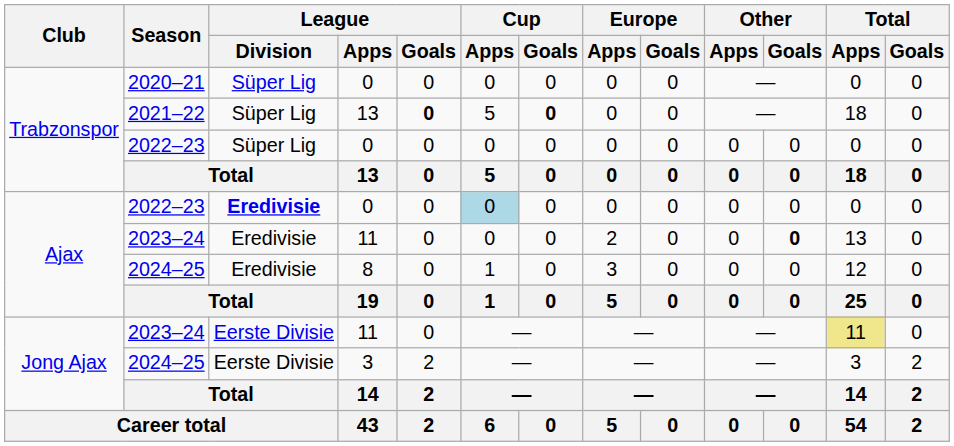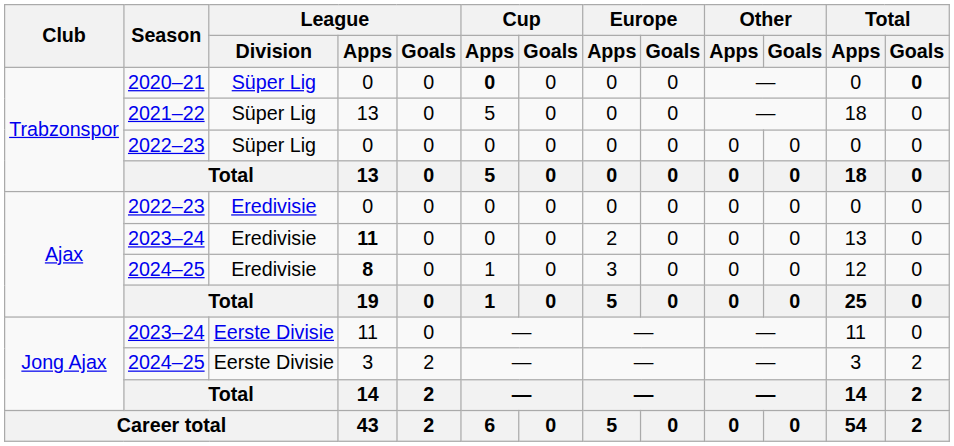(490, 82) normal -> (490, 82) bold
(917, 82) normal -> (917, 82) bold
(429, 113) bold -> (429, 113) normal
(551, 113) bold -> (551, 113) normal
(274, 207) bold -> (274, 207) normal
(490, 207) lightblue background -> (490, 207) no background
(368, 238) normal -> (368, 238) bold
(795, 238) bold -> (795, 238) normal
(368, 269) normal -> (368, 269) bold
(856, 332) khaki background -> (856, 332) no background
